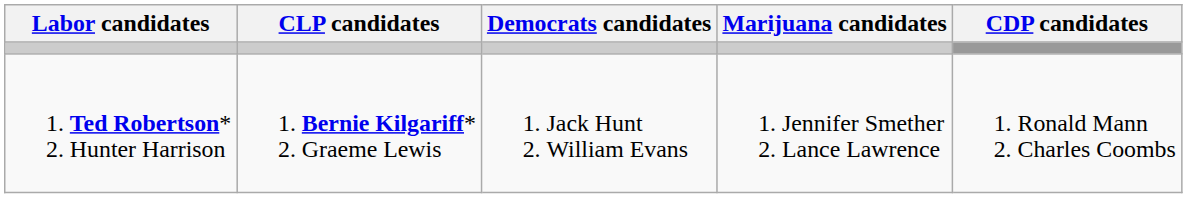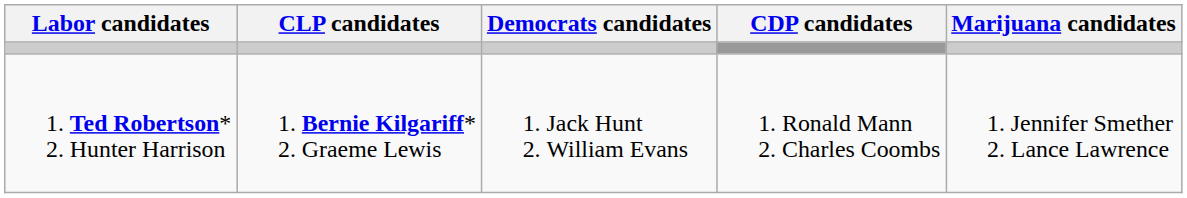columns swapped: (1067, 23) <-> (835, 23)
